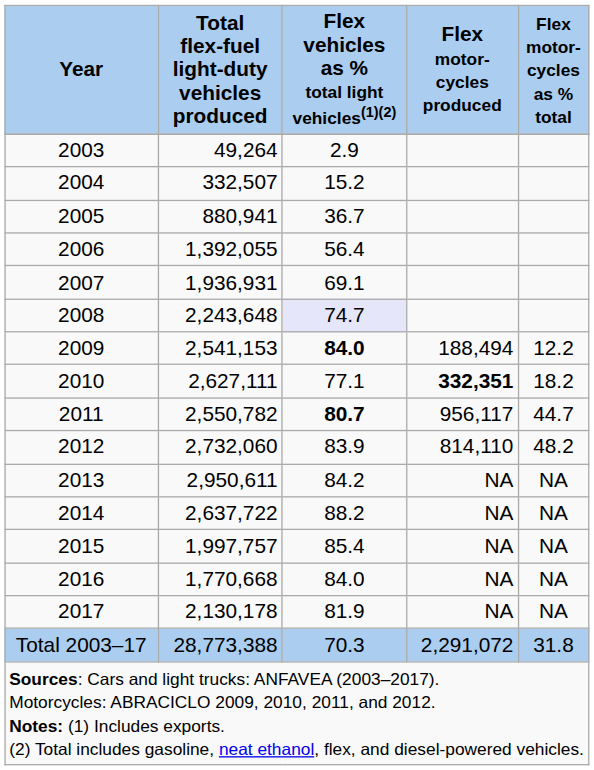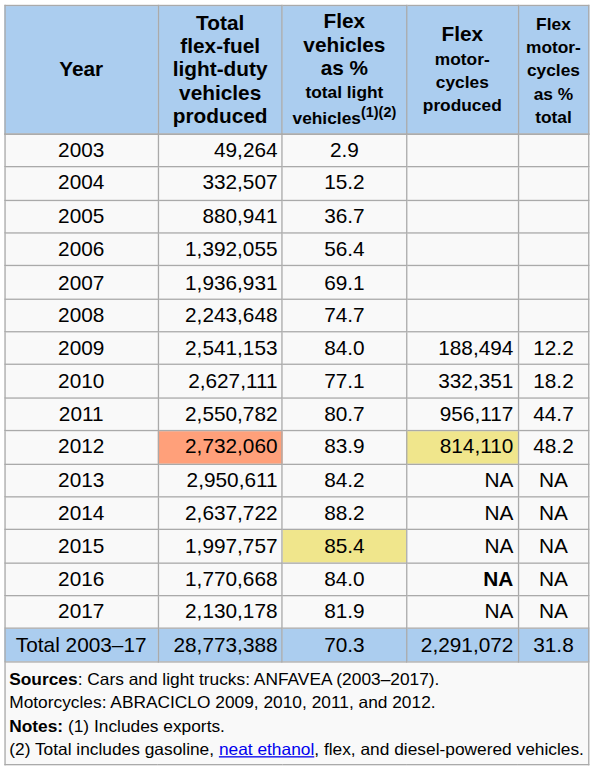(344, 315) lavender background -> (344, 315) no background
(344, 348) bold -> (344, 348) normal
(476, 381) bold -> (476, 381) normal
(344, 414) bold -> (344, 414) normal
(231, 447) no background -> (231, 447) lightsalmon background
(477, 447) no background -> (477, 447) khaki background
(344, 546) no background -> (344, 546) khaki background
(499, 579) normal -> (498, 579) bold
